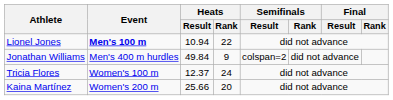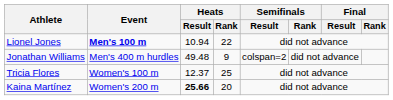(197, 57) 49.84 -> (197, 57) 49.48
(226, 72) 24 -> (226, 72) 25
(197, 88) normal -> (197, 88) bold
